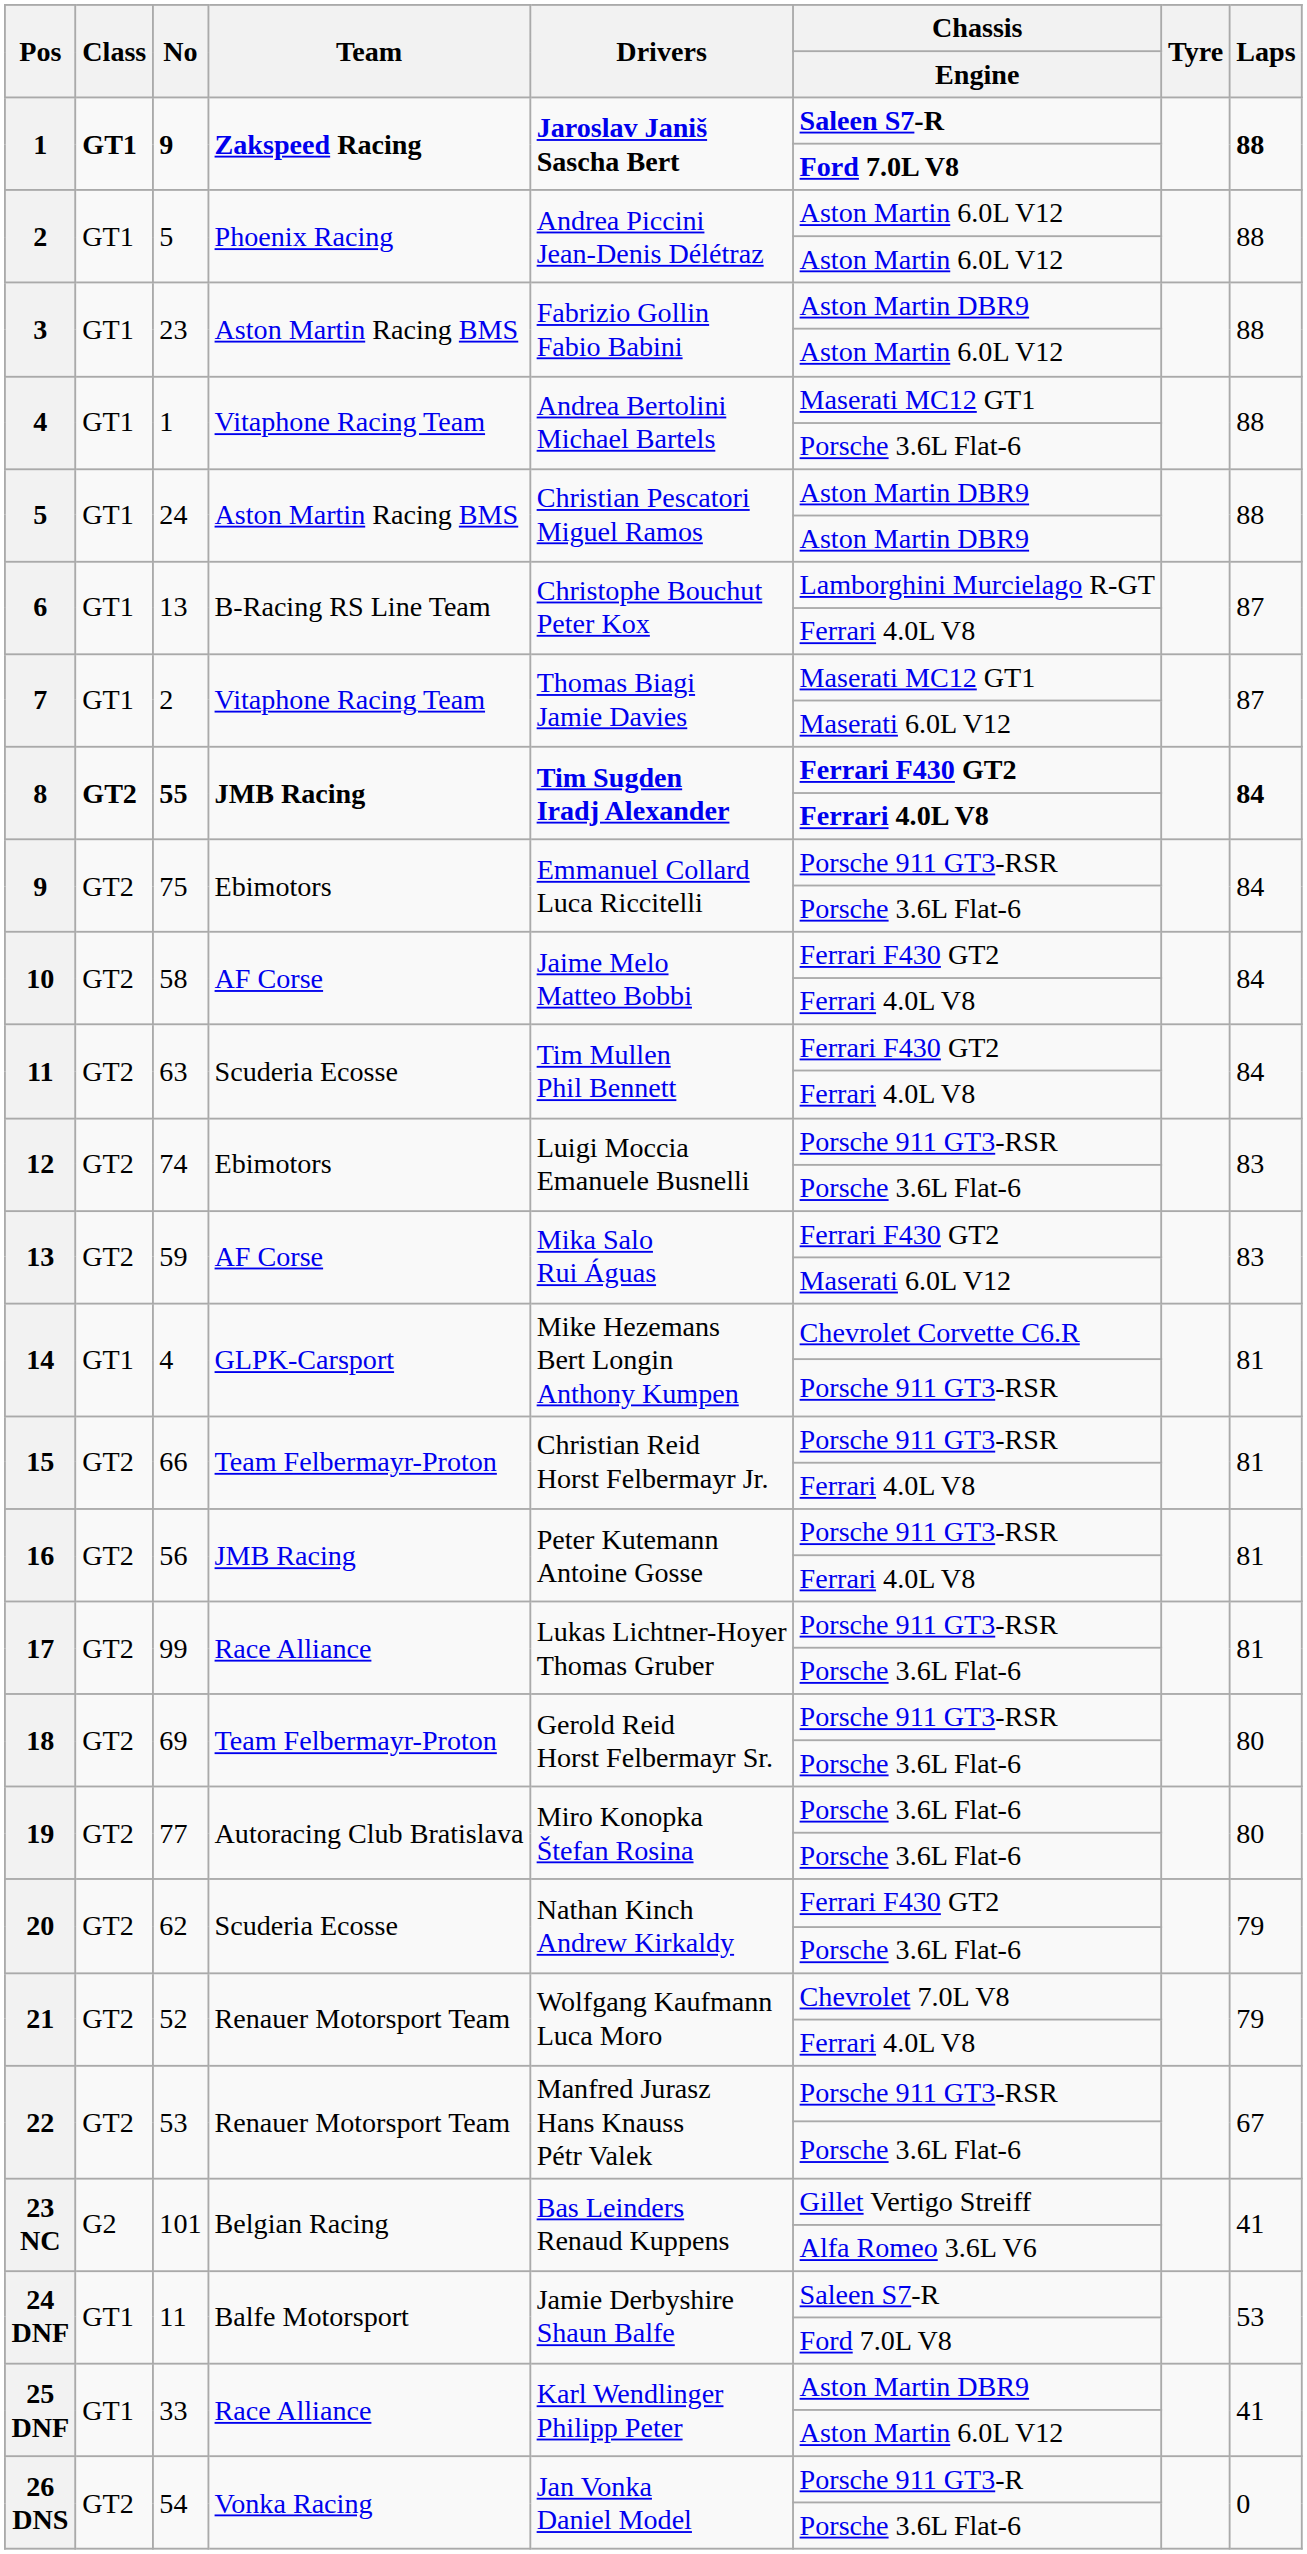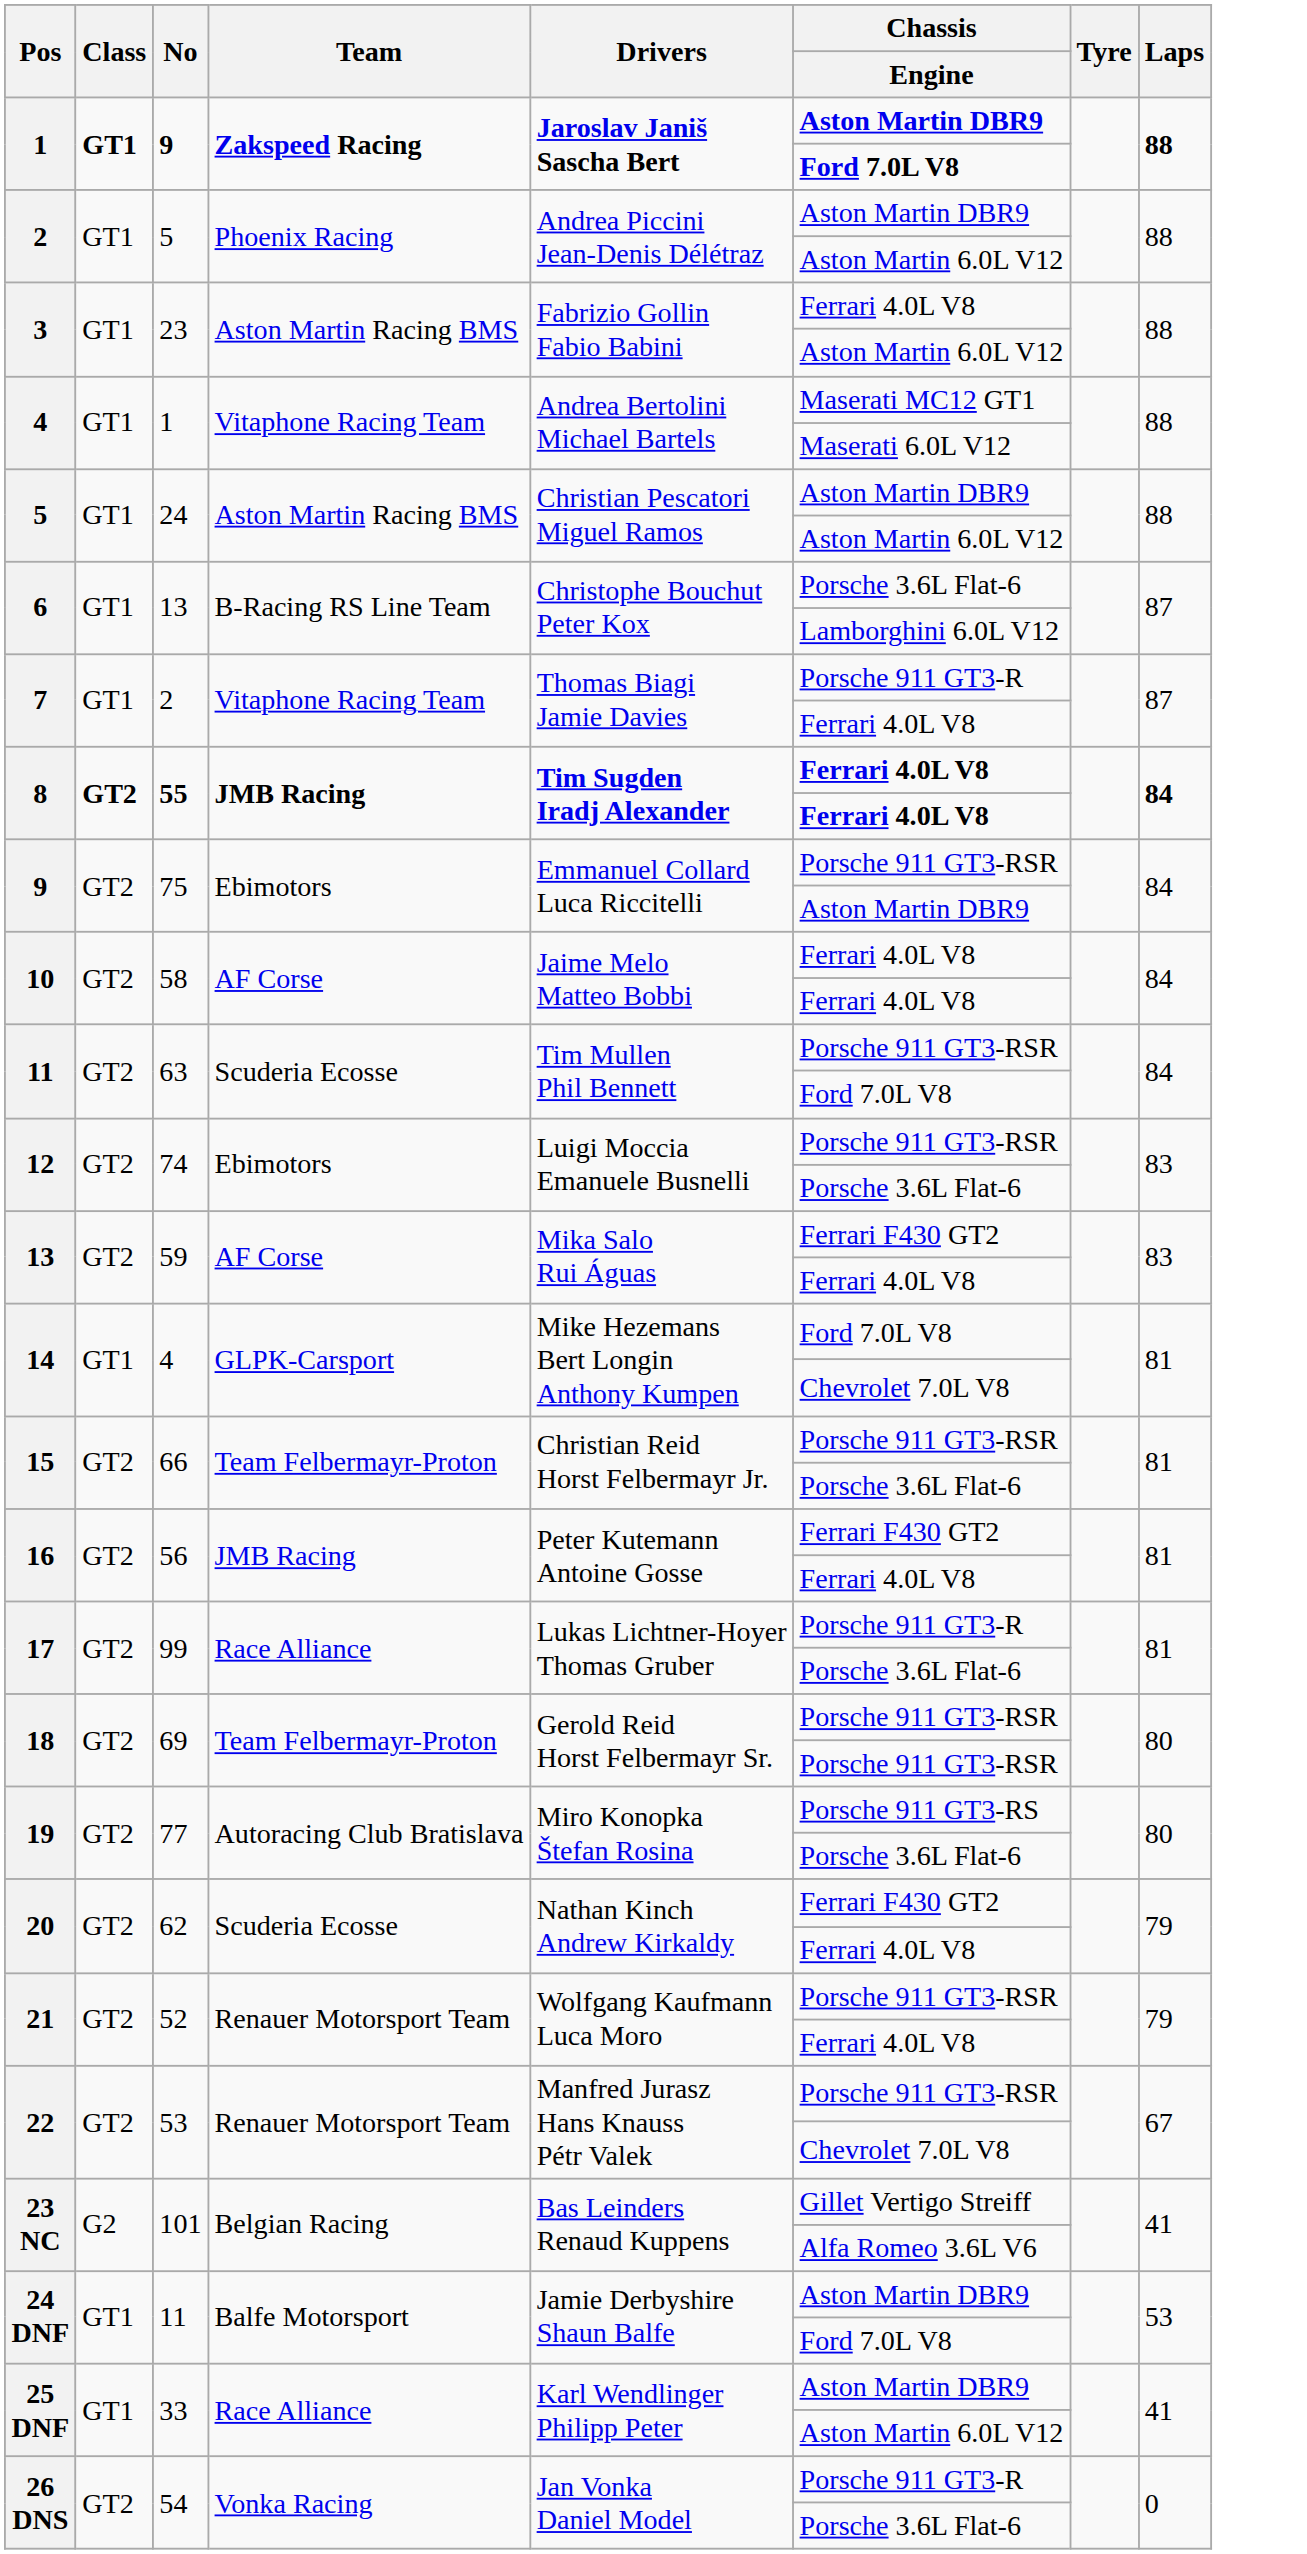(872, 120) Saleen S7-R -> (921, 120) Aston Martin DBR9
(932, 213) Aston Martin 6.0L V12 -> (914, 213) Aston Martin DBR9
(914, 306) Aston Martin DBR9 -> (887, 306) Ferrari 4.0L V8
(910, 445) Porsche 3.6L Flat-6 -> (905, 445) Maserati 6.0L V12
(914, 537) Aston Martin DBR9 -> (932, 537) Aston Martin 6.0L V12
(977, 584) Lamborghini Murcielago R-GT -> (910, 584) Porsche 3.6L Flat-6
(887, 630) Ferrari 4.0L V8 -> (929, 630) Lamborghini 6.0L V12
(917, 676) Maserati MC12 GT1 -> (911, 676) Porsche 911 GT3-R
(905, 723) Maserati 6.0L V12 -> (887, 723) Ferrari 4.0L V8
(908, 769) Ferrari F430 GT2 -> (894, 769) Ferrari 4.0L V8
(910, 908) Porsche 3.6L Flat-6 -> (914, 908) Aston Martin DBR9
(900, 955) Ferrari F430 GT2 -> (887, 955) Ferrari 4.0L V8
(900, 1047) Ferrari F430 GT2 -> (929, 1047) Porsche 911 GT3-RSR
(887, 1094) Ferrari 4.0L V8 -> (876, 1094) Ford 7.0L V8
(905, 1279) Maserati 6.0L V12 -> (887, 1279) Ferrari 4.0L V8
(940, 1331) Chevrolet Corvette C6.R -> (876, 1331) Ford 7.0L V8
(929, 1387) Porsche 911 GT3-RSR -> (905, 1387) Chevrolet 7.0L V8
(887, 1485) Ferrari 4.0L V8 -> (910, 1485) Porsche 3.6L Flat-6
(929, 1531) Porsche 911 GT3-RSR -> (900, 1531) Ferrari F430 GT2
(929, 1624) Porsche 911 GT3-RSR -> (911, 1624) Porsche 911 GT3-R
(910, 1763) Porsche 3.6L Flat-6 -> (929, 1763) Porsche 911 GT3-RSR
(910, 1809) Porsche 3.6L Flat-6 -> (919, 1809) Porsche 911 GT3-RS
(910, 1949) Porsche 3.6L Flat-6 -> (887, 1949) Ferrari 4.0L V8
(905, 1995) Chevrolet 7.0L V8 -> (929, 1995) Porsche 911 GT3-RSR
(910, 2149) Porsche 3.6L Flat-6 -> (905, 2149) Chevrolet 7.0L V8
(869, 2293) Saleen S7-R -> (914, 2293) Aston Martin DBR9
